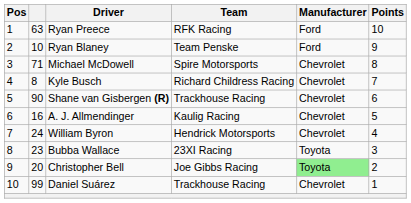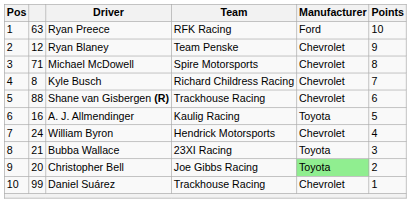(37, 47) 10 -> (37, 47) 12
(310, 47) Ford -> (322, 47) Chevrolet
(37, 98) 90 -> (37, 98) 88
(322, 115) Chevrolet -> (315, 115) Toyota
(37, 150) 23 -> (37, 150) 21
